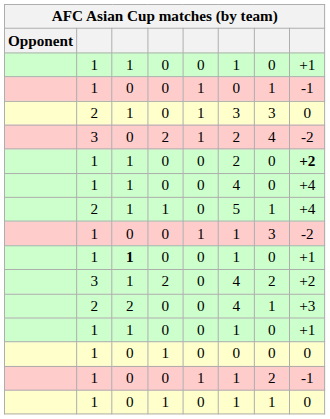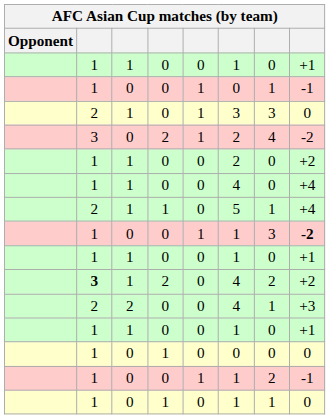(307, 161) bold -> (307, 161) normal
(307, 233) normal -> (307, 233) bold
(130, 257) bold -> (130, 257) normal
(94, 281) normal -> (94, 281) bold
